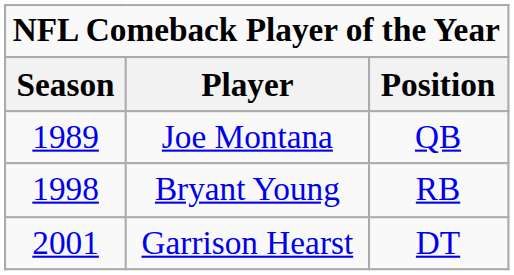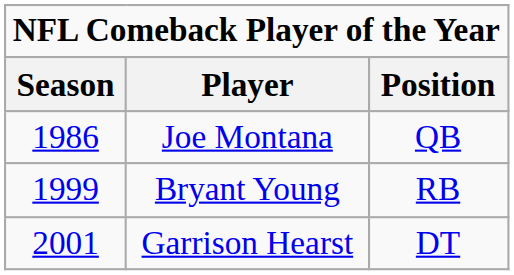(66, 136) 1989 -> (66, 136) 1986
(66, 189) 1998 -> (66, 189) 1999
